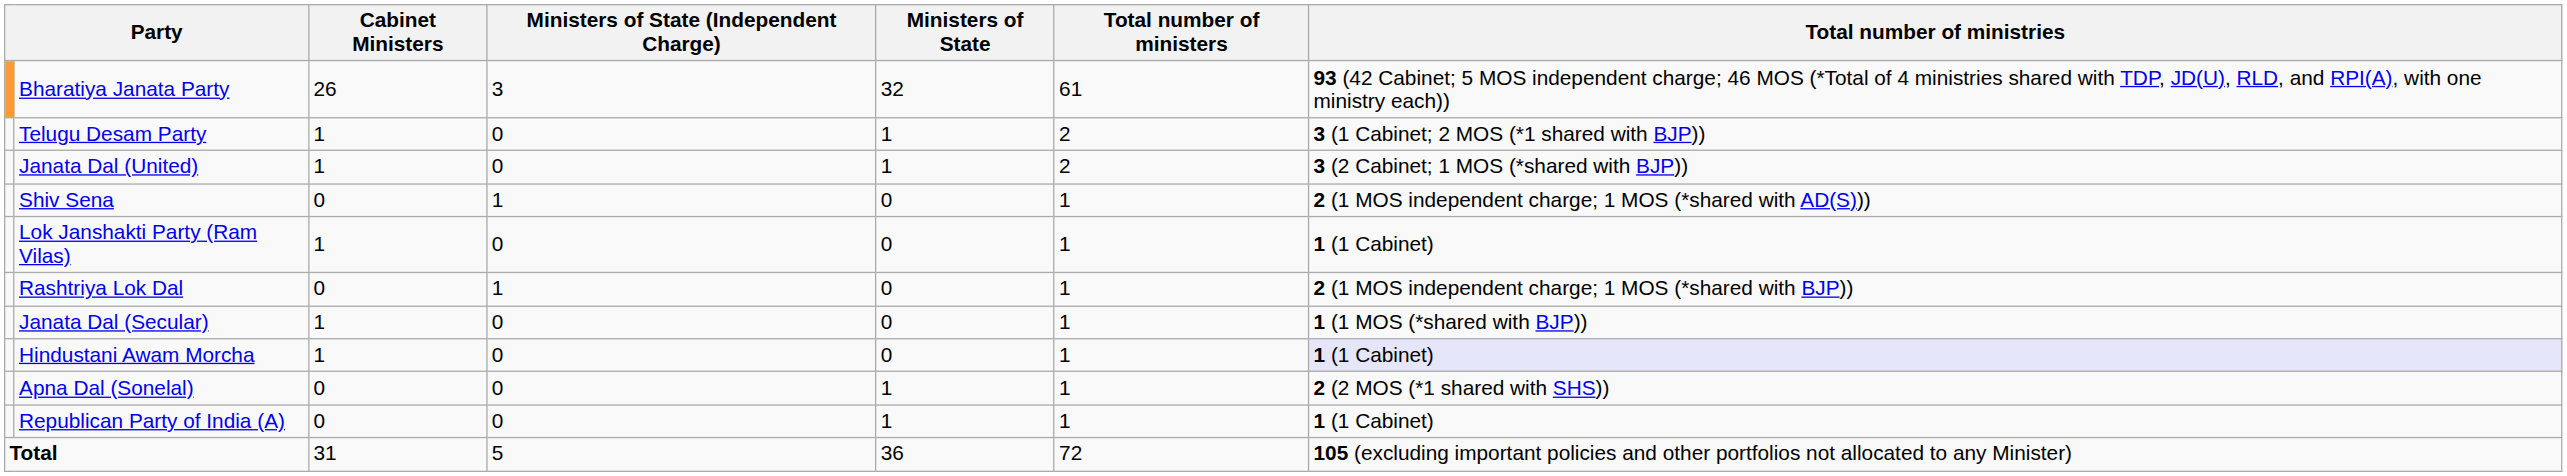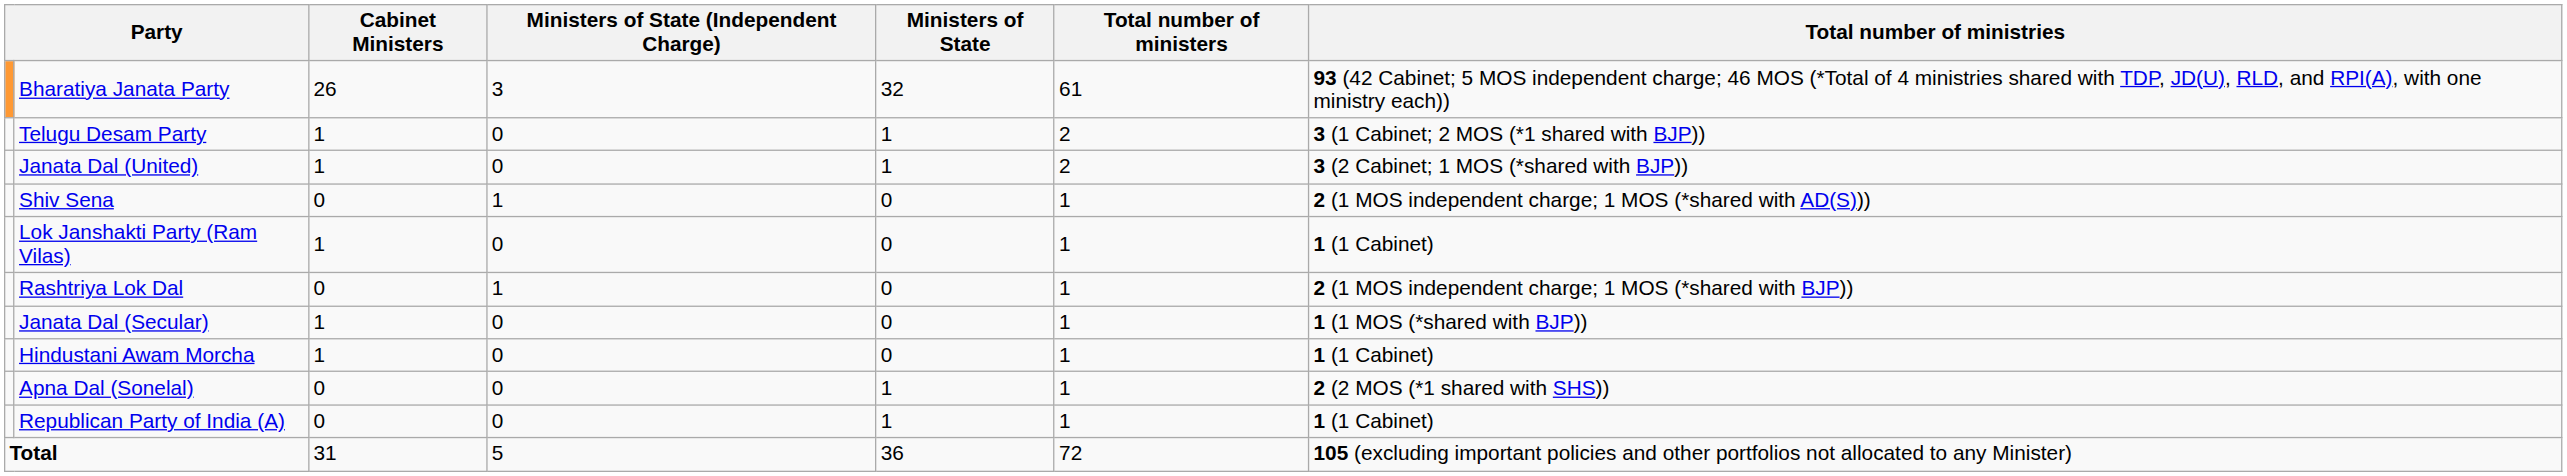(1374, 355) lavender background -> (1374, 355) no background
